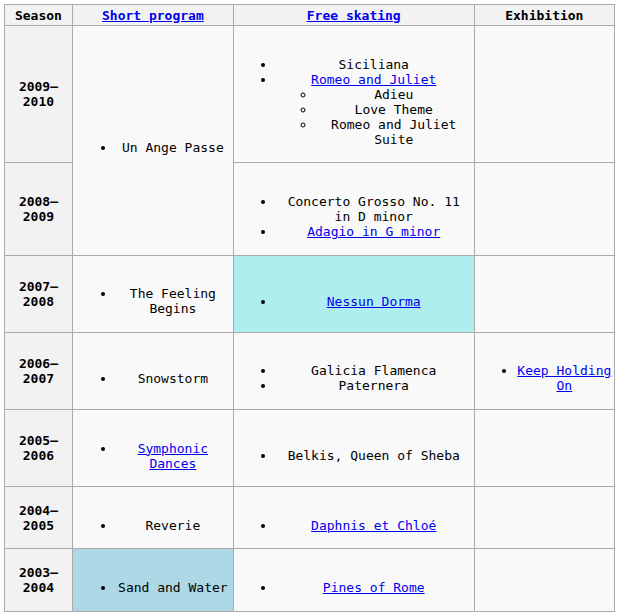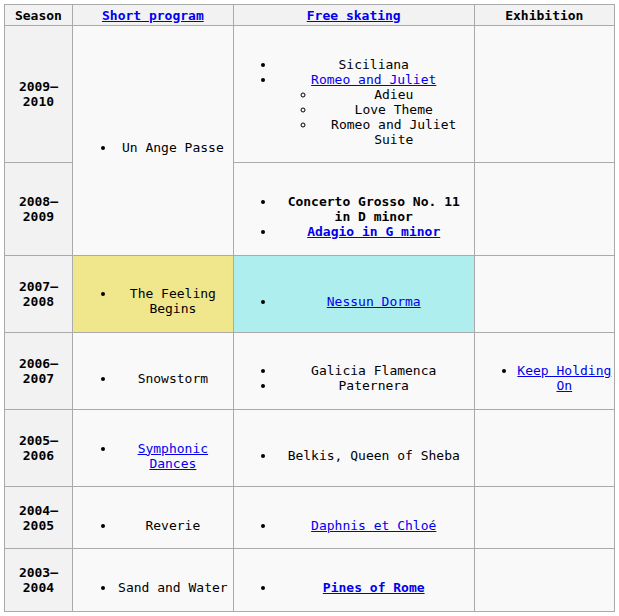(354, 216) normal -> (354, 216) bold
(153, 301) no background -> (153, 301) khaki background
(153, 587) lightblue background -> (153, 587) no background
(354, 587) normal -> (354, 587) bold
